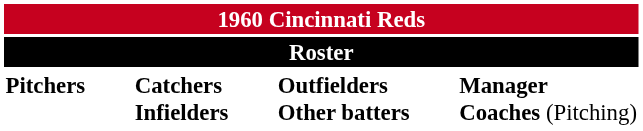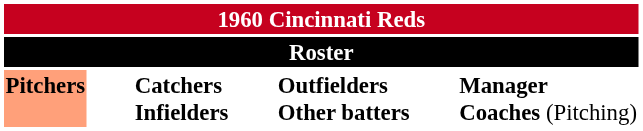(45, 84) no background -> (45, 84) lightsalmon background
